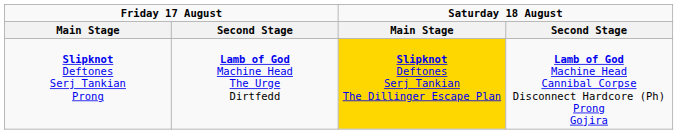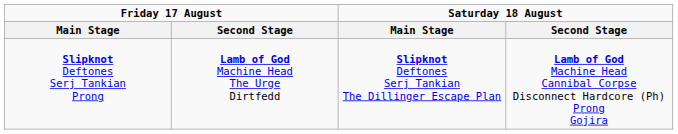(422, 78) gold background -> (422, 78) no background
